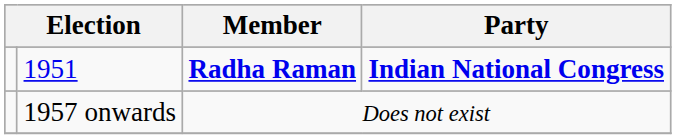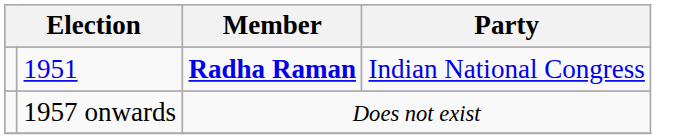(516, 68) bold -> (507, 68) normal
